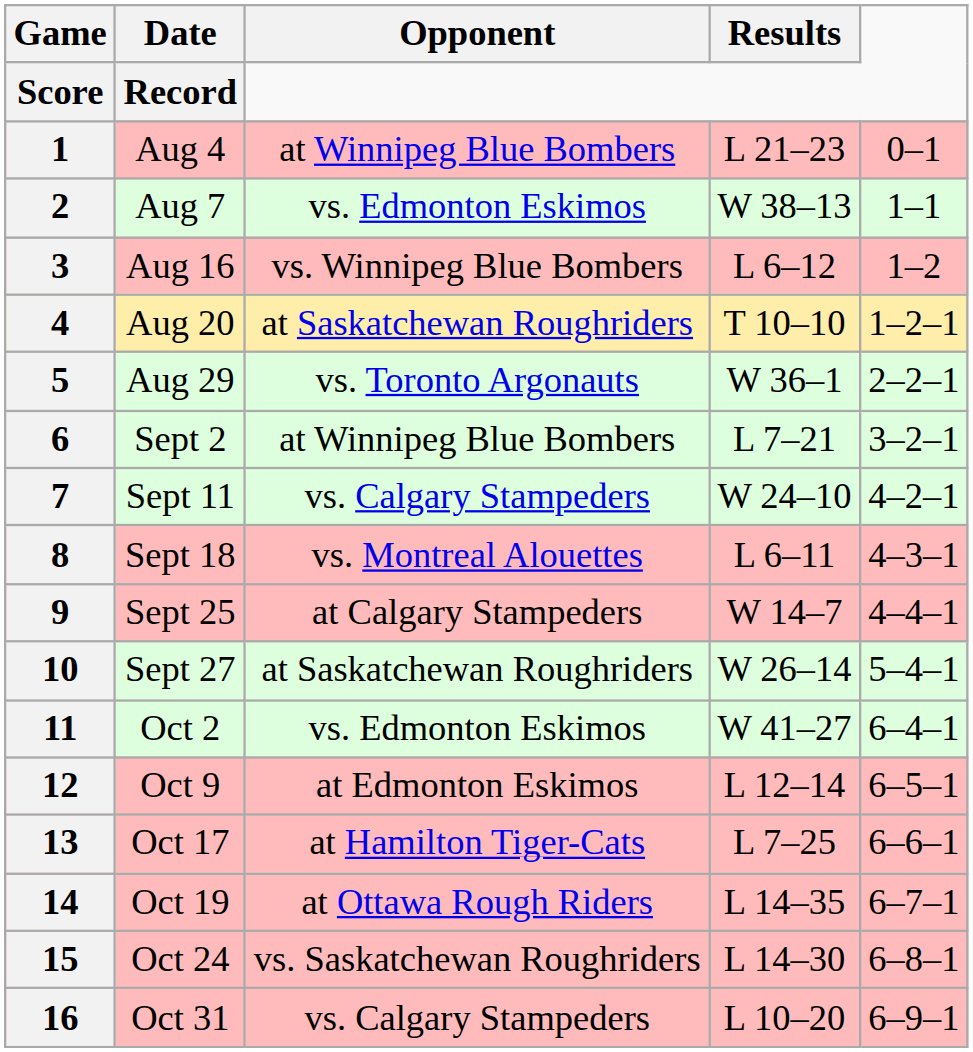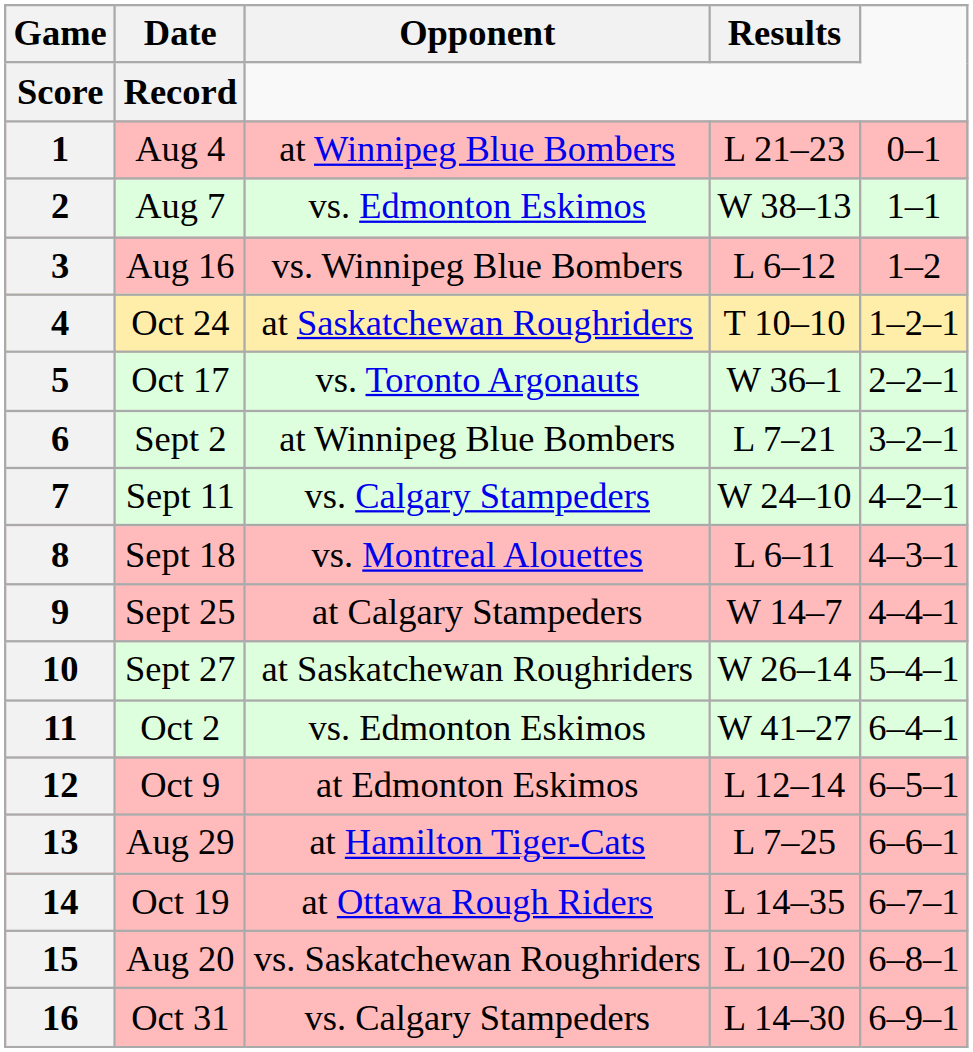(180, 322) Aug 20 -> (180, 322) Oct 24
(180, 380) Aug 29 -> (180, 380) Oct 17
(180, 843) Oct 17 -> (180, 843) Aug 29
(180, 959) Oct 24 -> (180, 959) Aug 20
(785, 959) L 14–30 -> (785, 959) L 10–20
(785, 1016) L 10–20 -> (785, 1016) L 14–30
